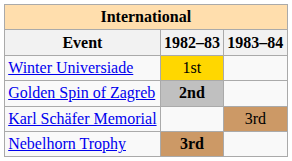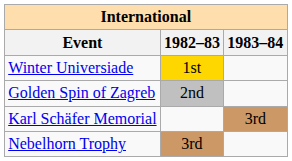(192, 93) bold -> (192, 93) normal
(192, 144) bold -> (192, 144) normal
